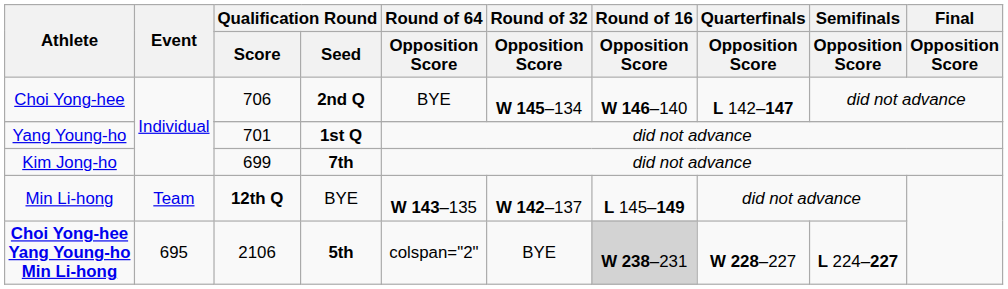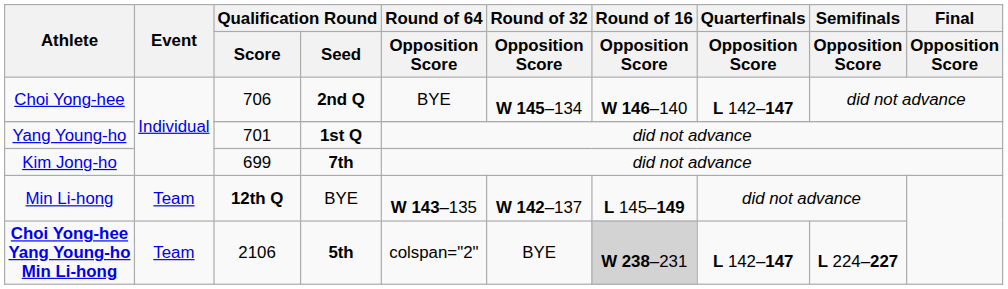(174, 253) 695 -> (174, 253) Team
(753, 262) W 228–227 -> (753, 262) L 142–147
